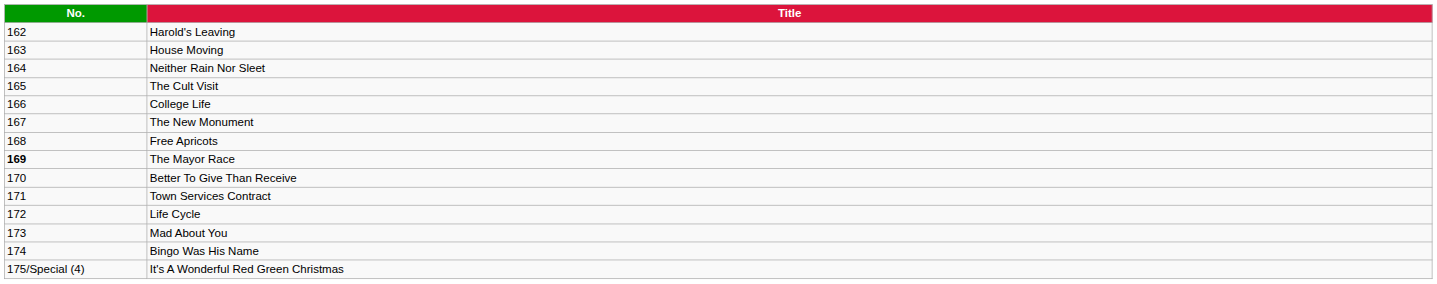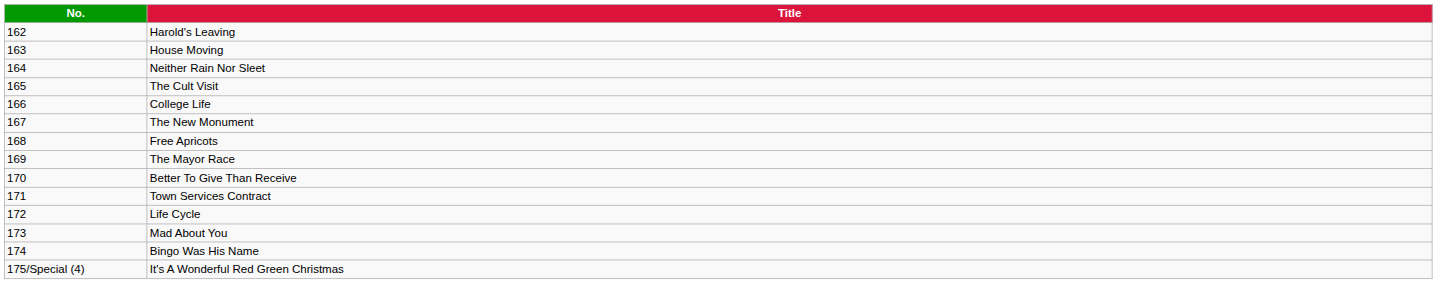(17, 159) bold -> (17, 159) normal
